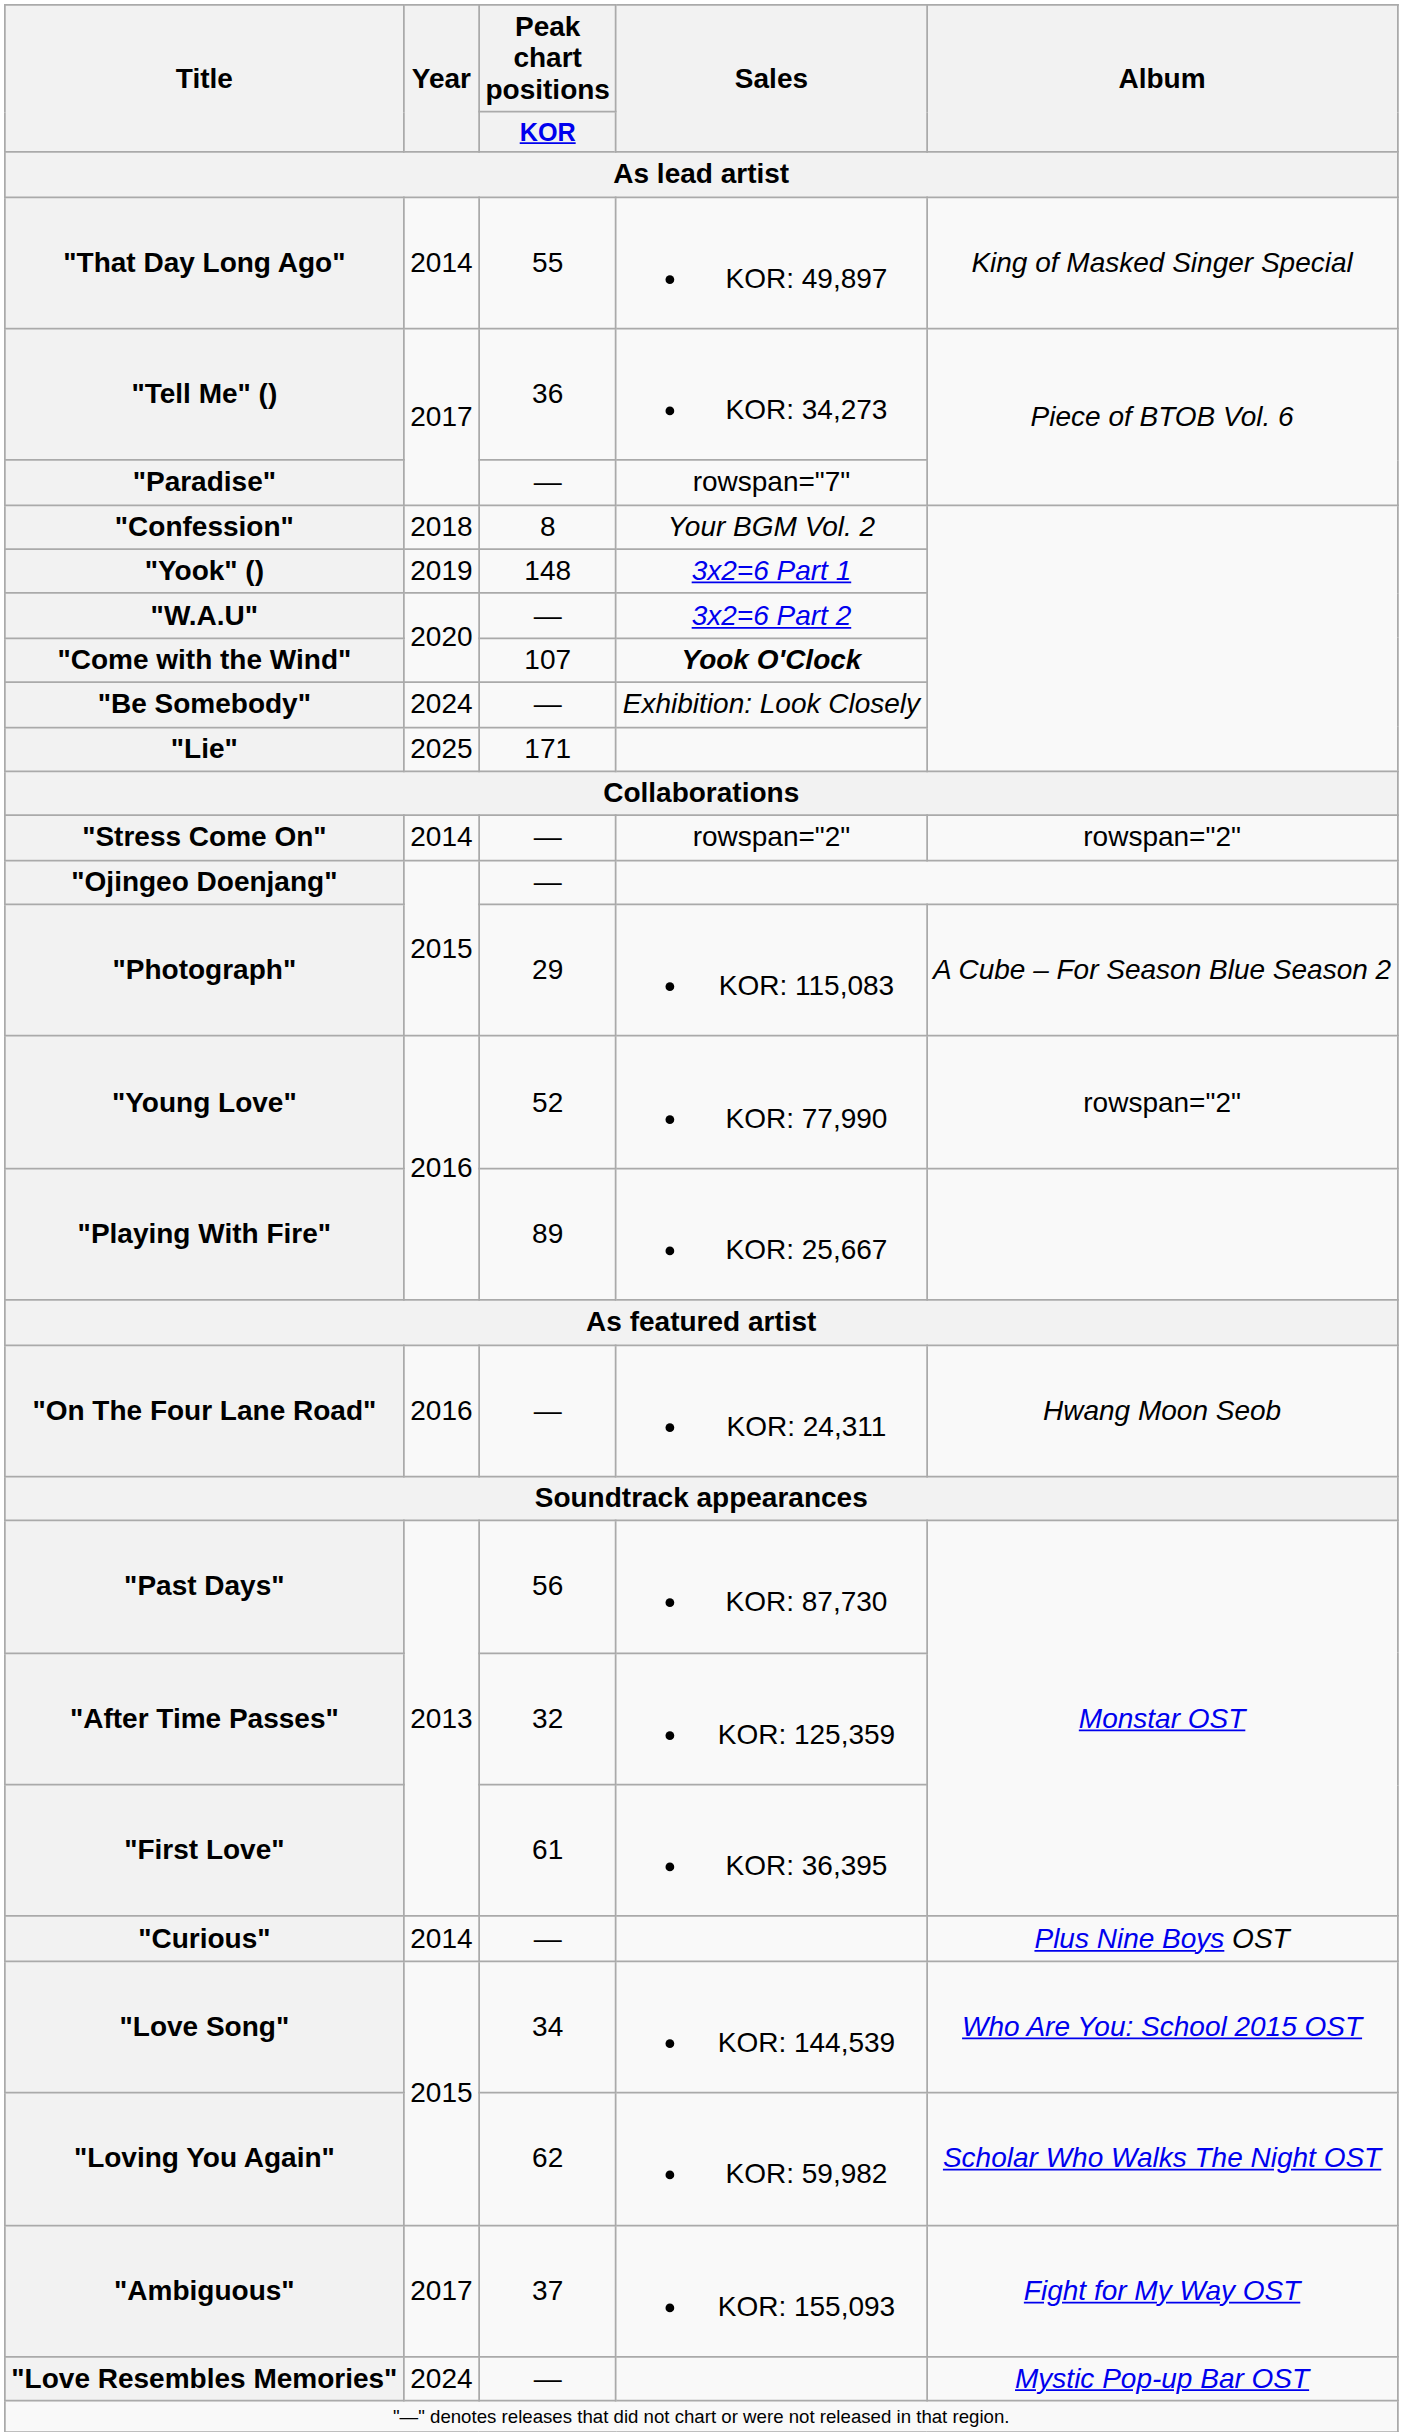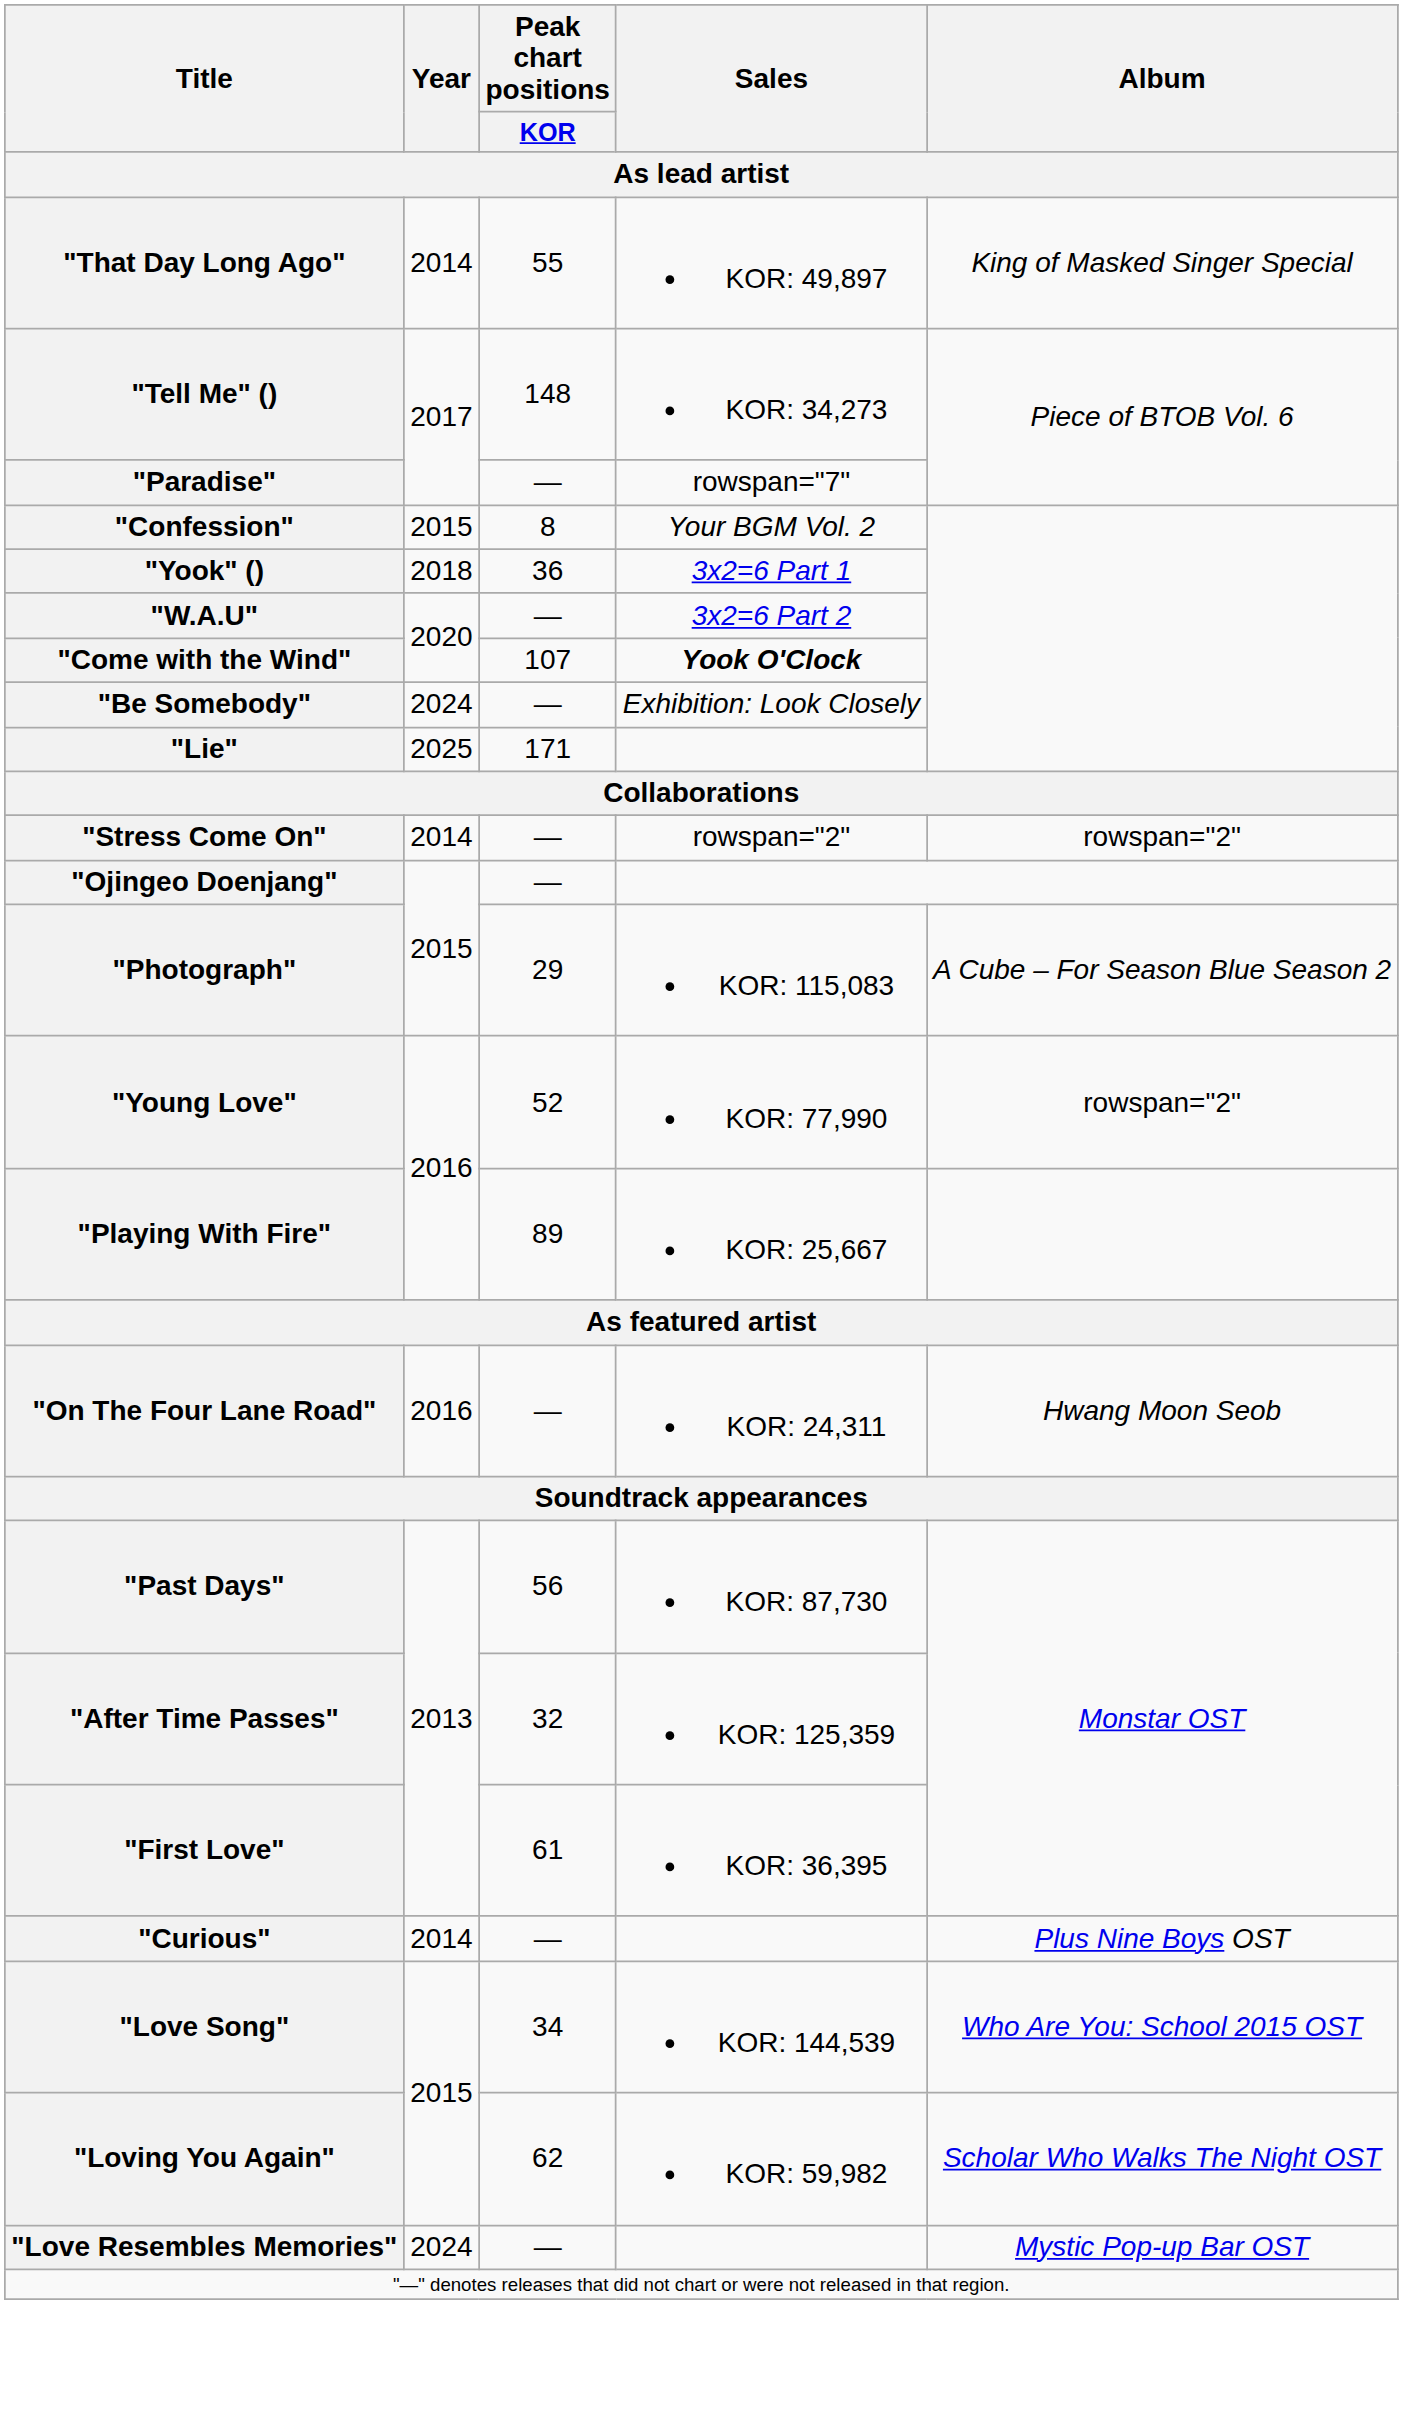(548, 393) 36 -> (548, 393) 148
(441, 526) 2018 -> (441, 526) 2015
(441, 570) 2019 -> (441, 570) 2018
(548, 570) 148 -> (548, 570) 36
- row: (204, 2290)
